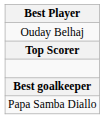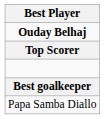(52, 31) normal -> (52, 31) bold
